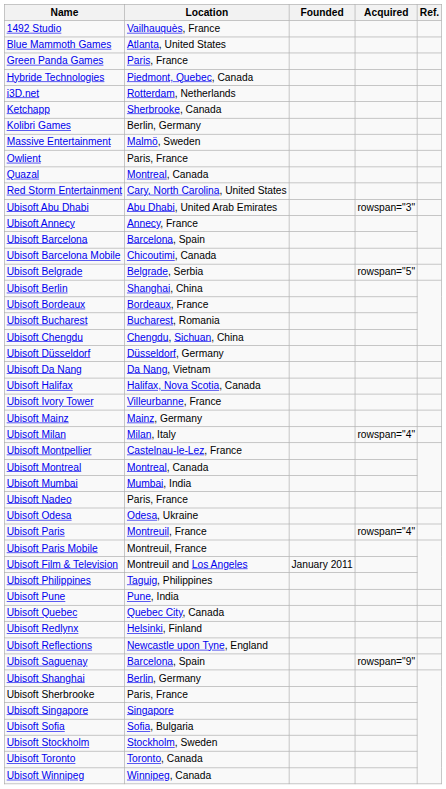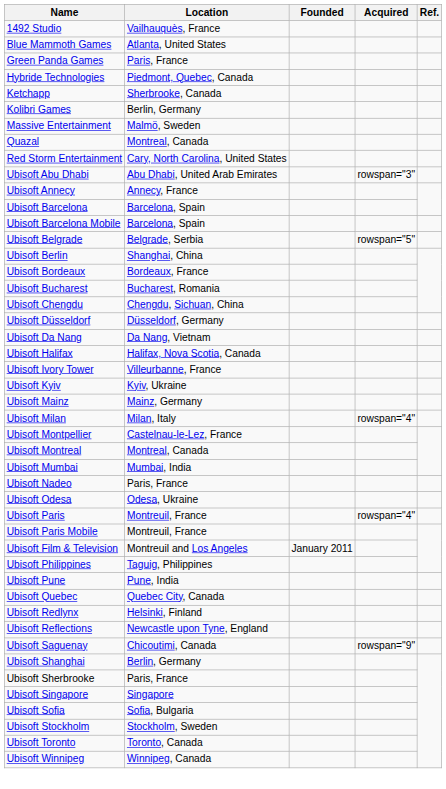- row: (23, 93)
- row: (24, 158)
(172, 256) Chicoutimi, Canada -> (166, 223) Barcelona, Spain
+ row: (34, 386)
(166, 662) Barcelona, Spain -> (172, 645) Chicoutimi, Canada
